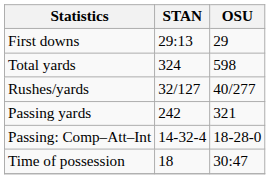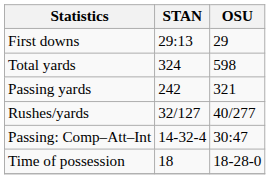rows swapped: (49, 89) <-> (50, 113)
(237, 137) 18-28-0 -> (231, 137) 30:47
(231, 161) 30:47 -> (237, 161) 18-28-0
